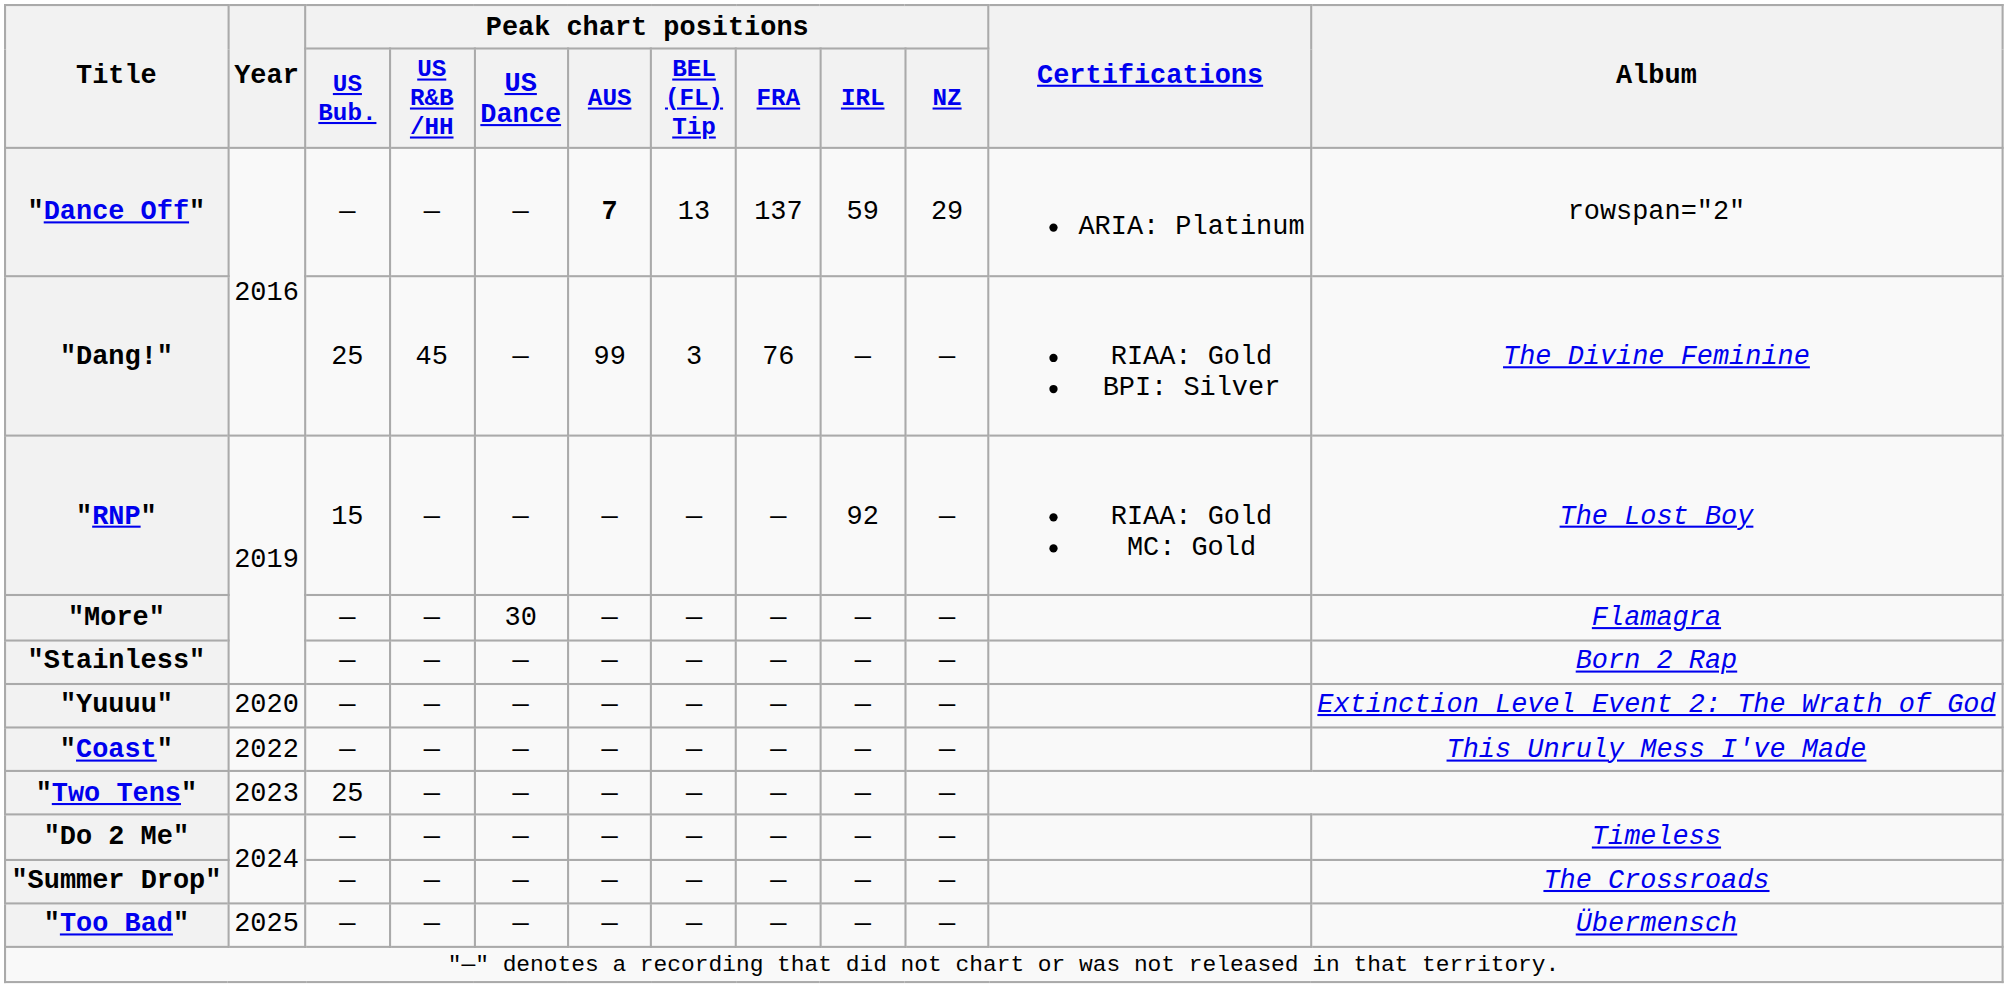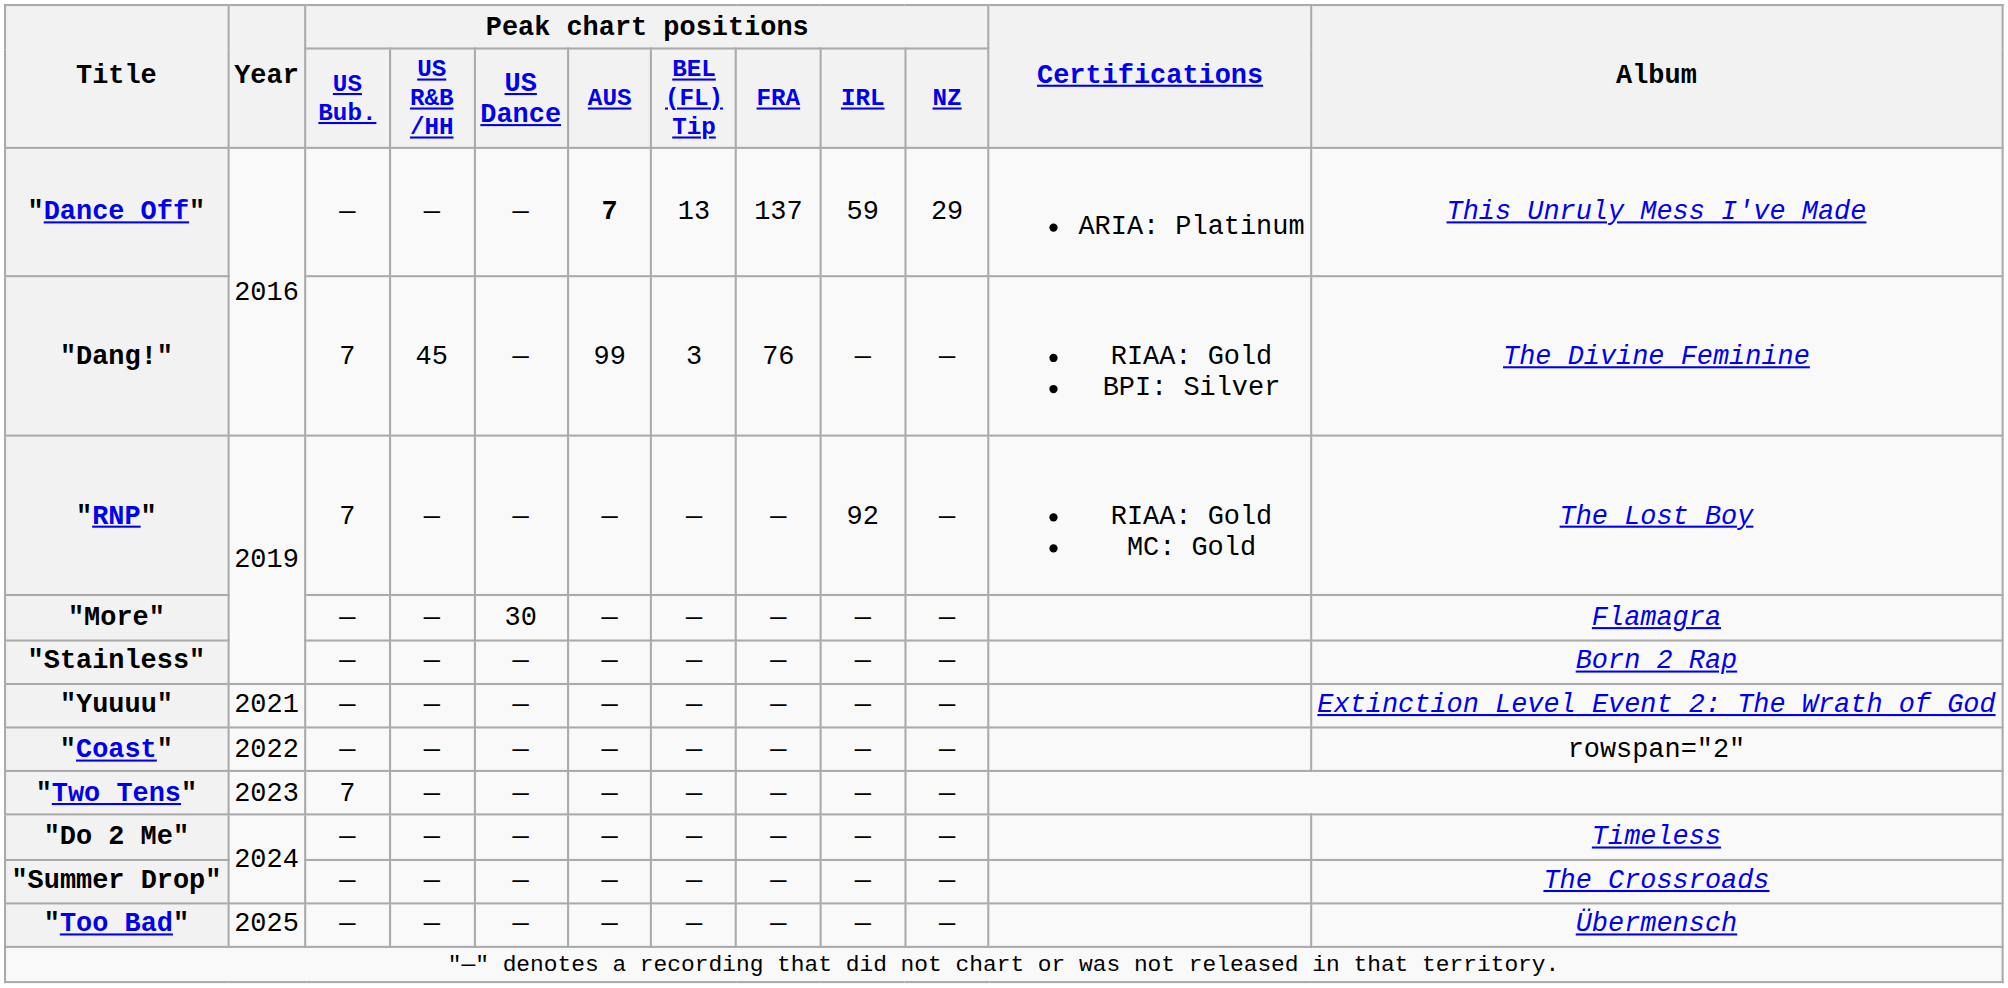(1656, 212) rowspan="2" -> (1656, 212) This Unruly Mess I've Made
(347, 356) 25 -> (347, 356) 7
(347, 516) 15 -> (347, 516) 7
(267, 705) 2020 -> (267, 705) 2021
(1656, 749) This Unruly Mess I've Made -> (1656, 749) rowspan="2"
(347, 793) 25 -> (347, 793) 7
